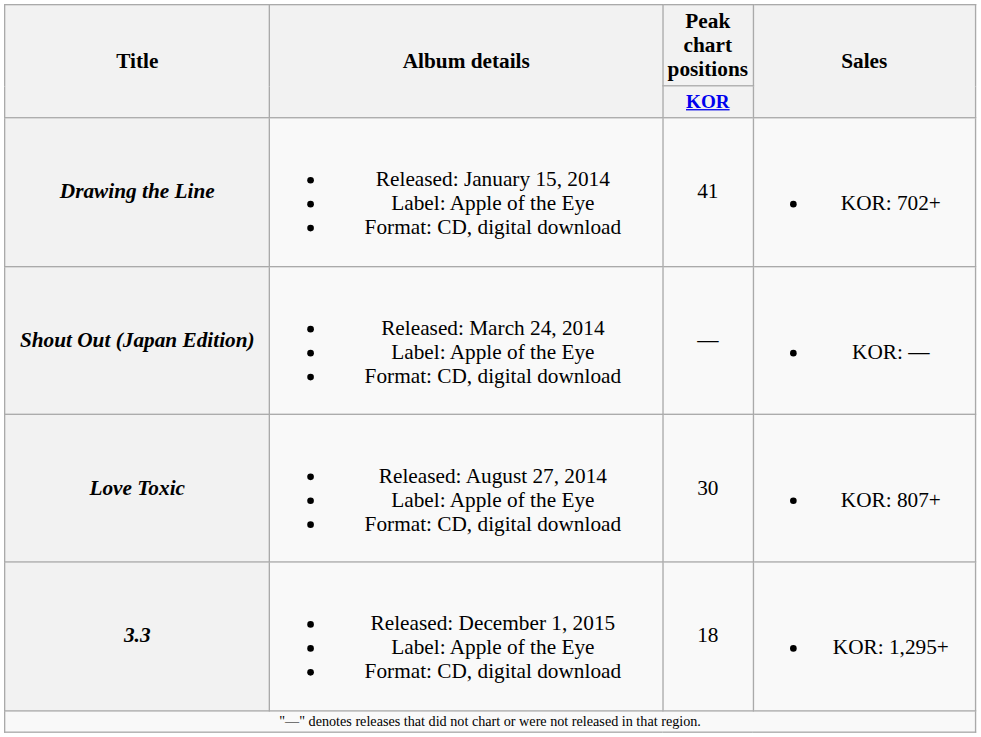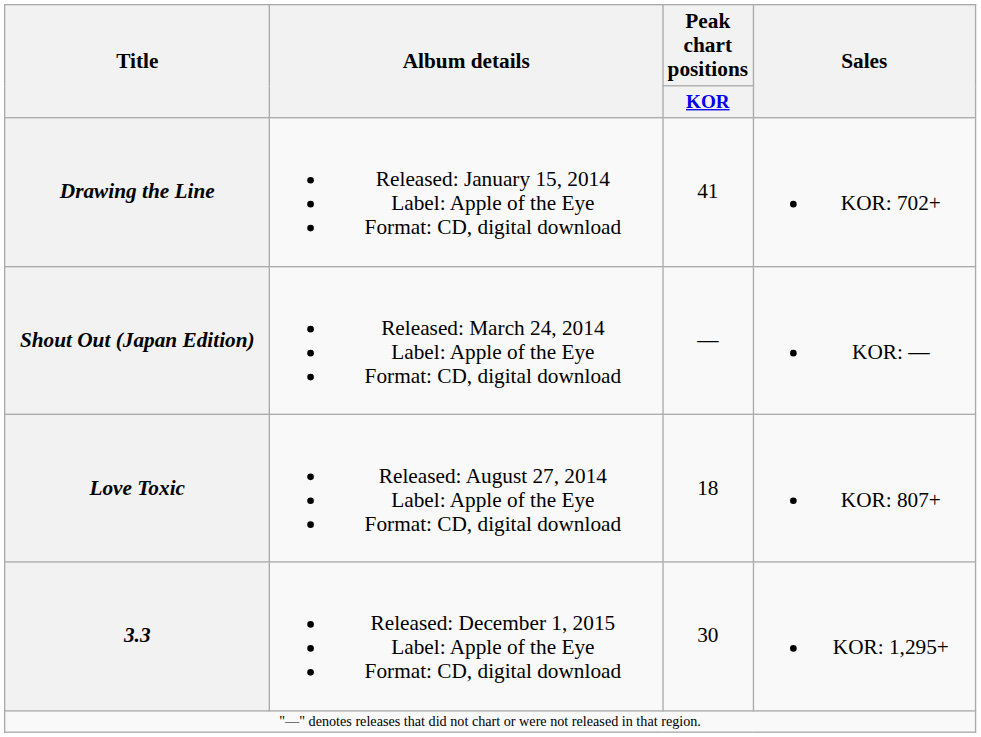(708, 488) 30 -> (708, 488) 18
(708, 636) 18 -> (708, 636) 30
